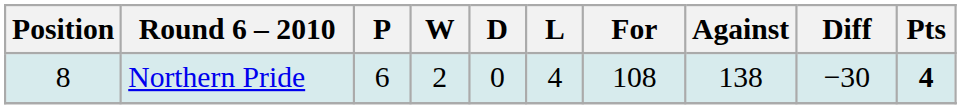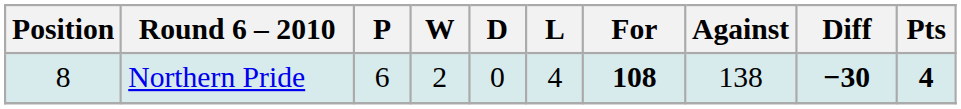(634, 77) normal -> (634, 77) bold
(847, 77) normal -> (847, 77) bold
